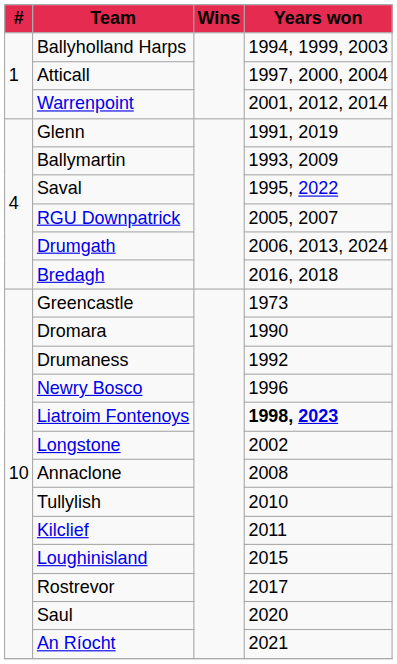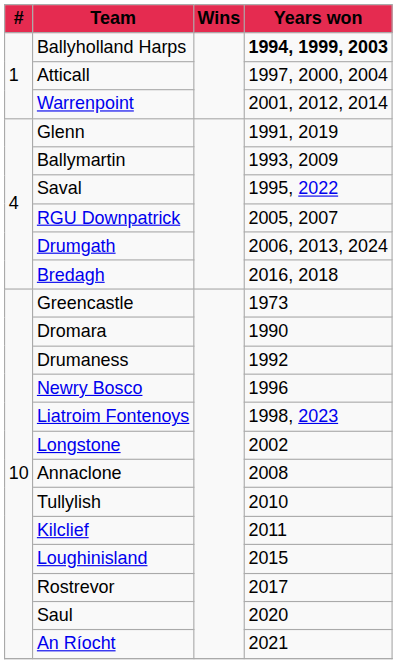(318, 47) normal -> (318, 47) bold
(293, 416) bold -> (293, 416) normal
